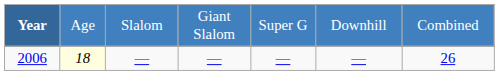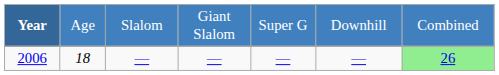(83, 58) lightyellow background -> (83, 58) no background
(448, 58) no background -> (448, 58) lightgreen background
